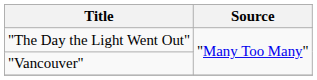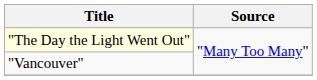(99, 39) no background -> (99, 39) lightyellow background
